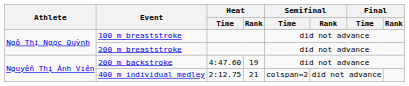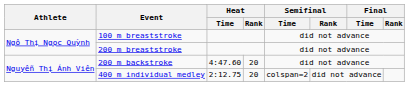(254, 62) 19 -> (254, 62) 20
(254, 75) 21 -> (254, 75) 20
